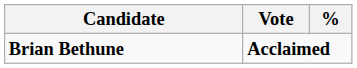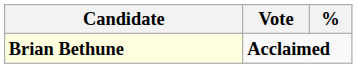(66, 48) no background -> (66, 48) lightyellow background
